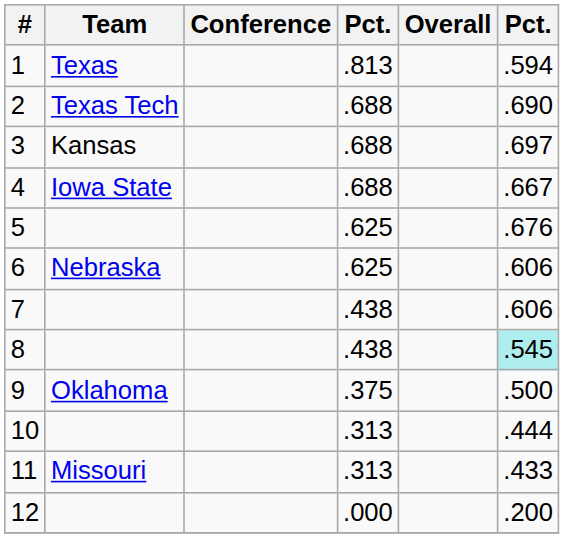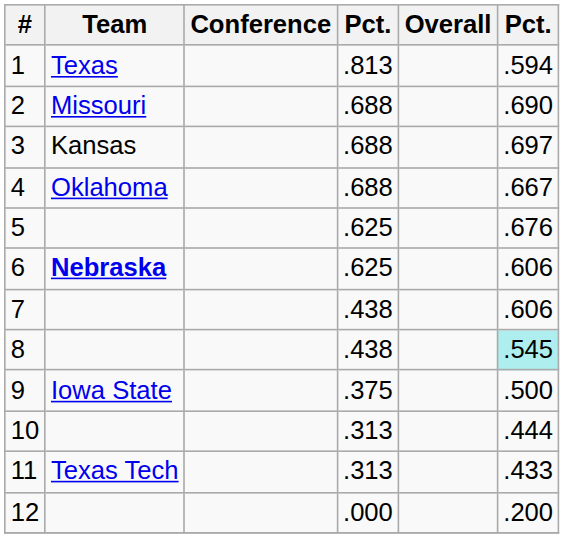(115, 106) Texas Tech -> (99, 106) Missouri
(111, 187) Iowa State -> (109, 187) Oklahoma
(106, 268) normal -> (109, 268) bold
(109, 390) Oklahoma -> (111, 390) Iowa State
(99, 471) Missouri -> (115, 471) Texas Tech
